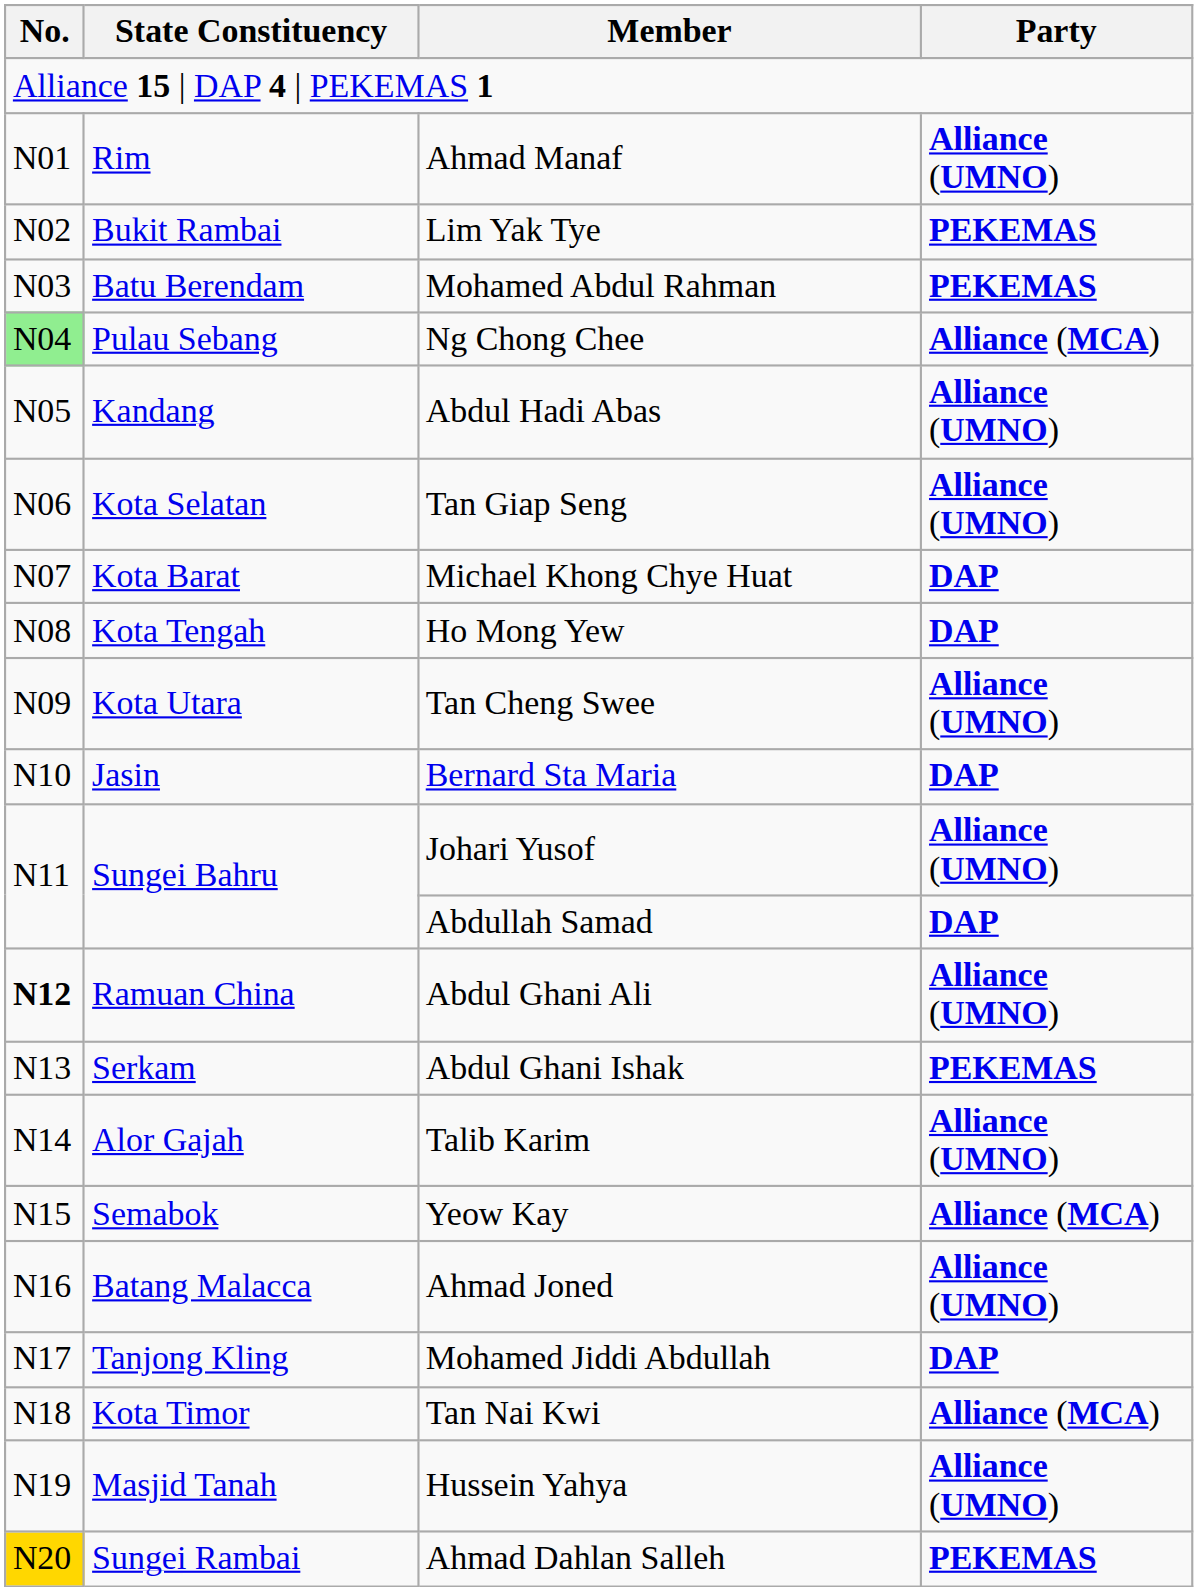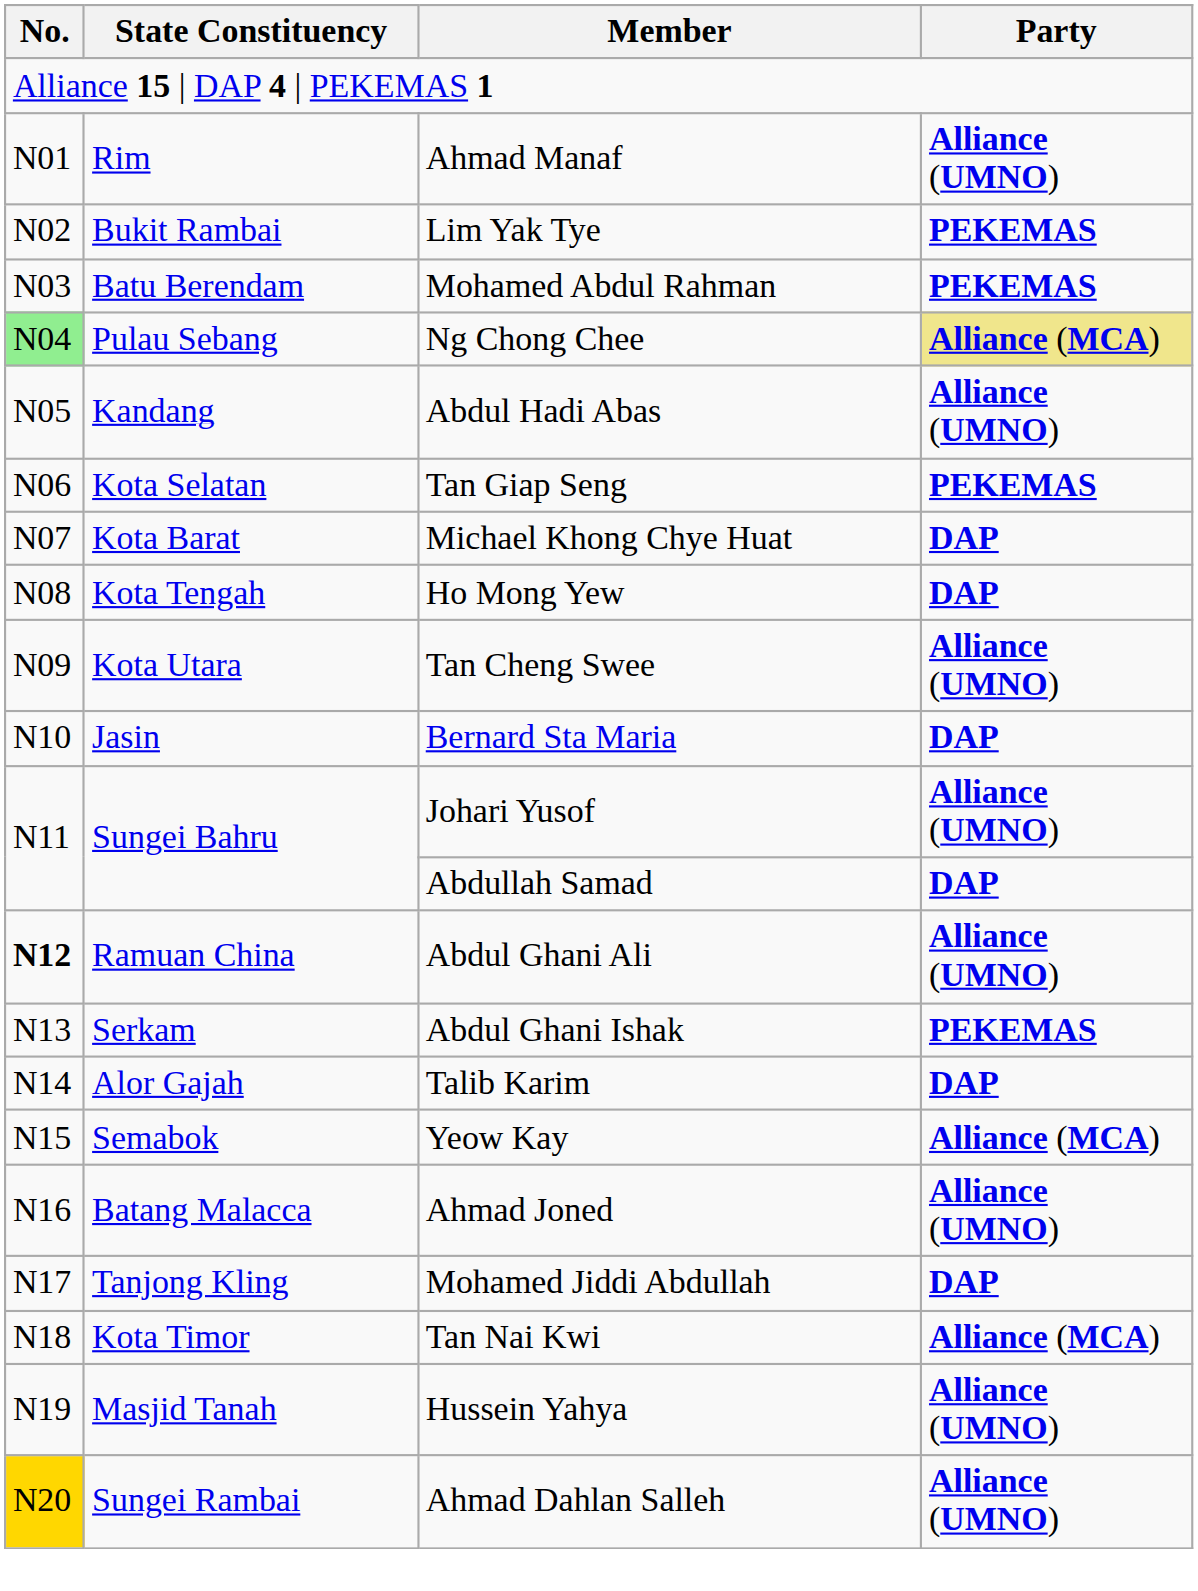(1044, 338) no background -> (1044, 338) khaki background
(994, 503) Alliance (UMNO) -> (1013, 484) PEKEMAS
(994, 1140) Alliance (UMNO) -> (964, 1082) DAP
(1013, 1558) PEKEMAS -> (994, 1501) Alliance (UMNO)
